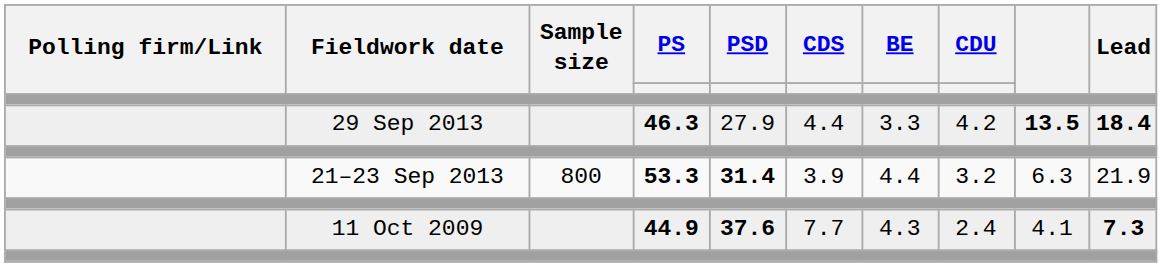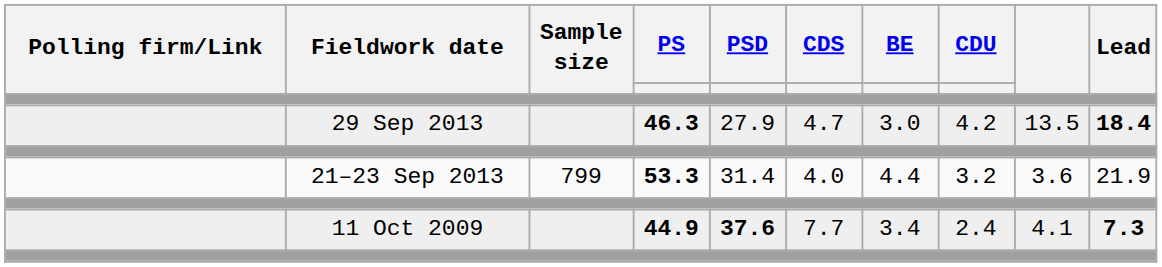(824, 126) 4.4 -> (824, 126) 4.7
(900, 126) 3.3 -> (900, 126) 3.0
(1052, 126) bold -> (1052, 126) normal
(581, 178) 800 -> (581, 178) 799
(747, 178) bold -> (747, 178) normal
(824, 178) 3.9 -> (824, 178) 4.0
(1052, 178) 6.3 -> (1052, 178) 3.6
(900, 230) 4.3 -> (900, 230) 3.4
